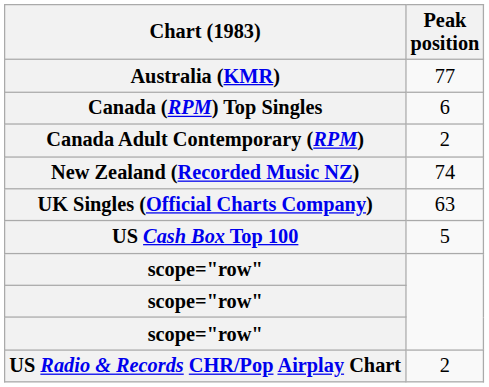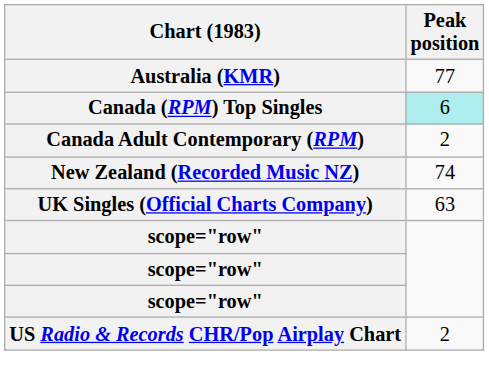(445, 107) no background -> (445, 107) paleturquoise background
- row: (205, 236)
